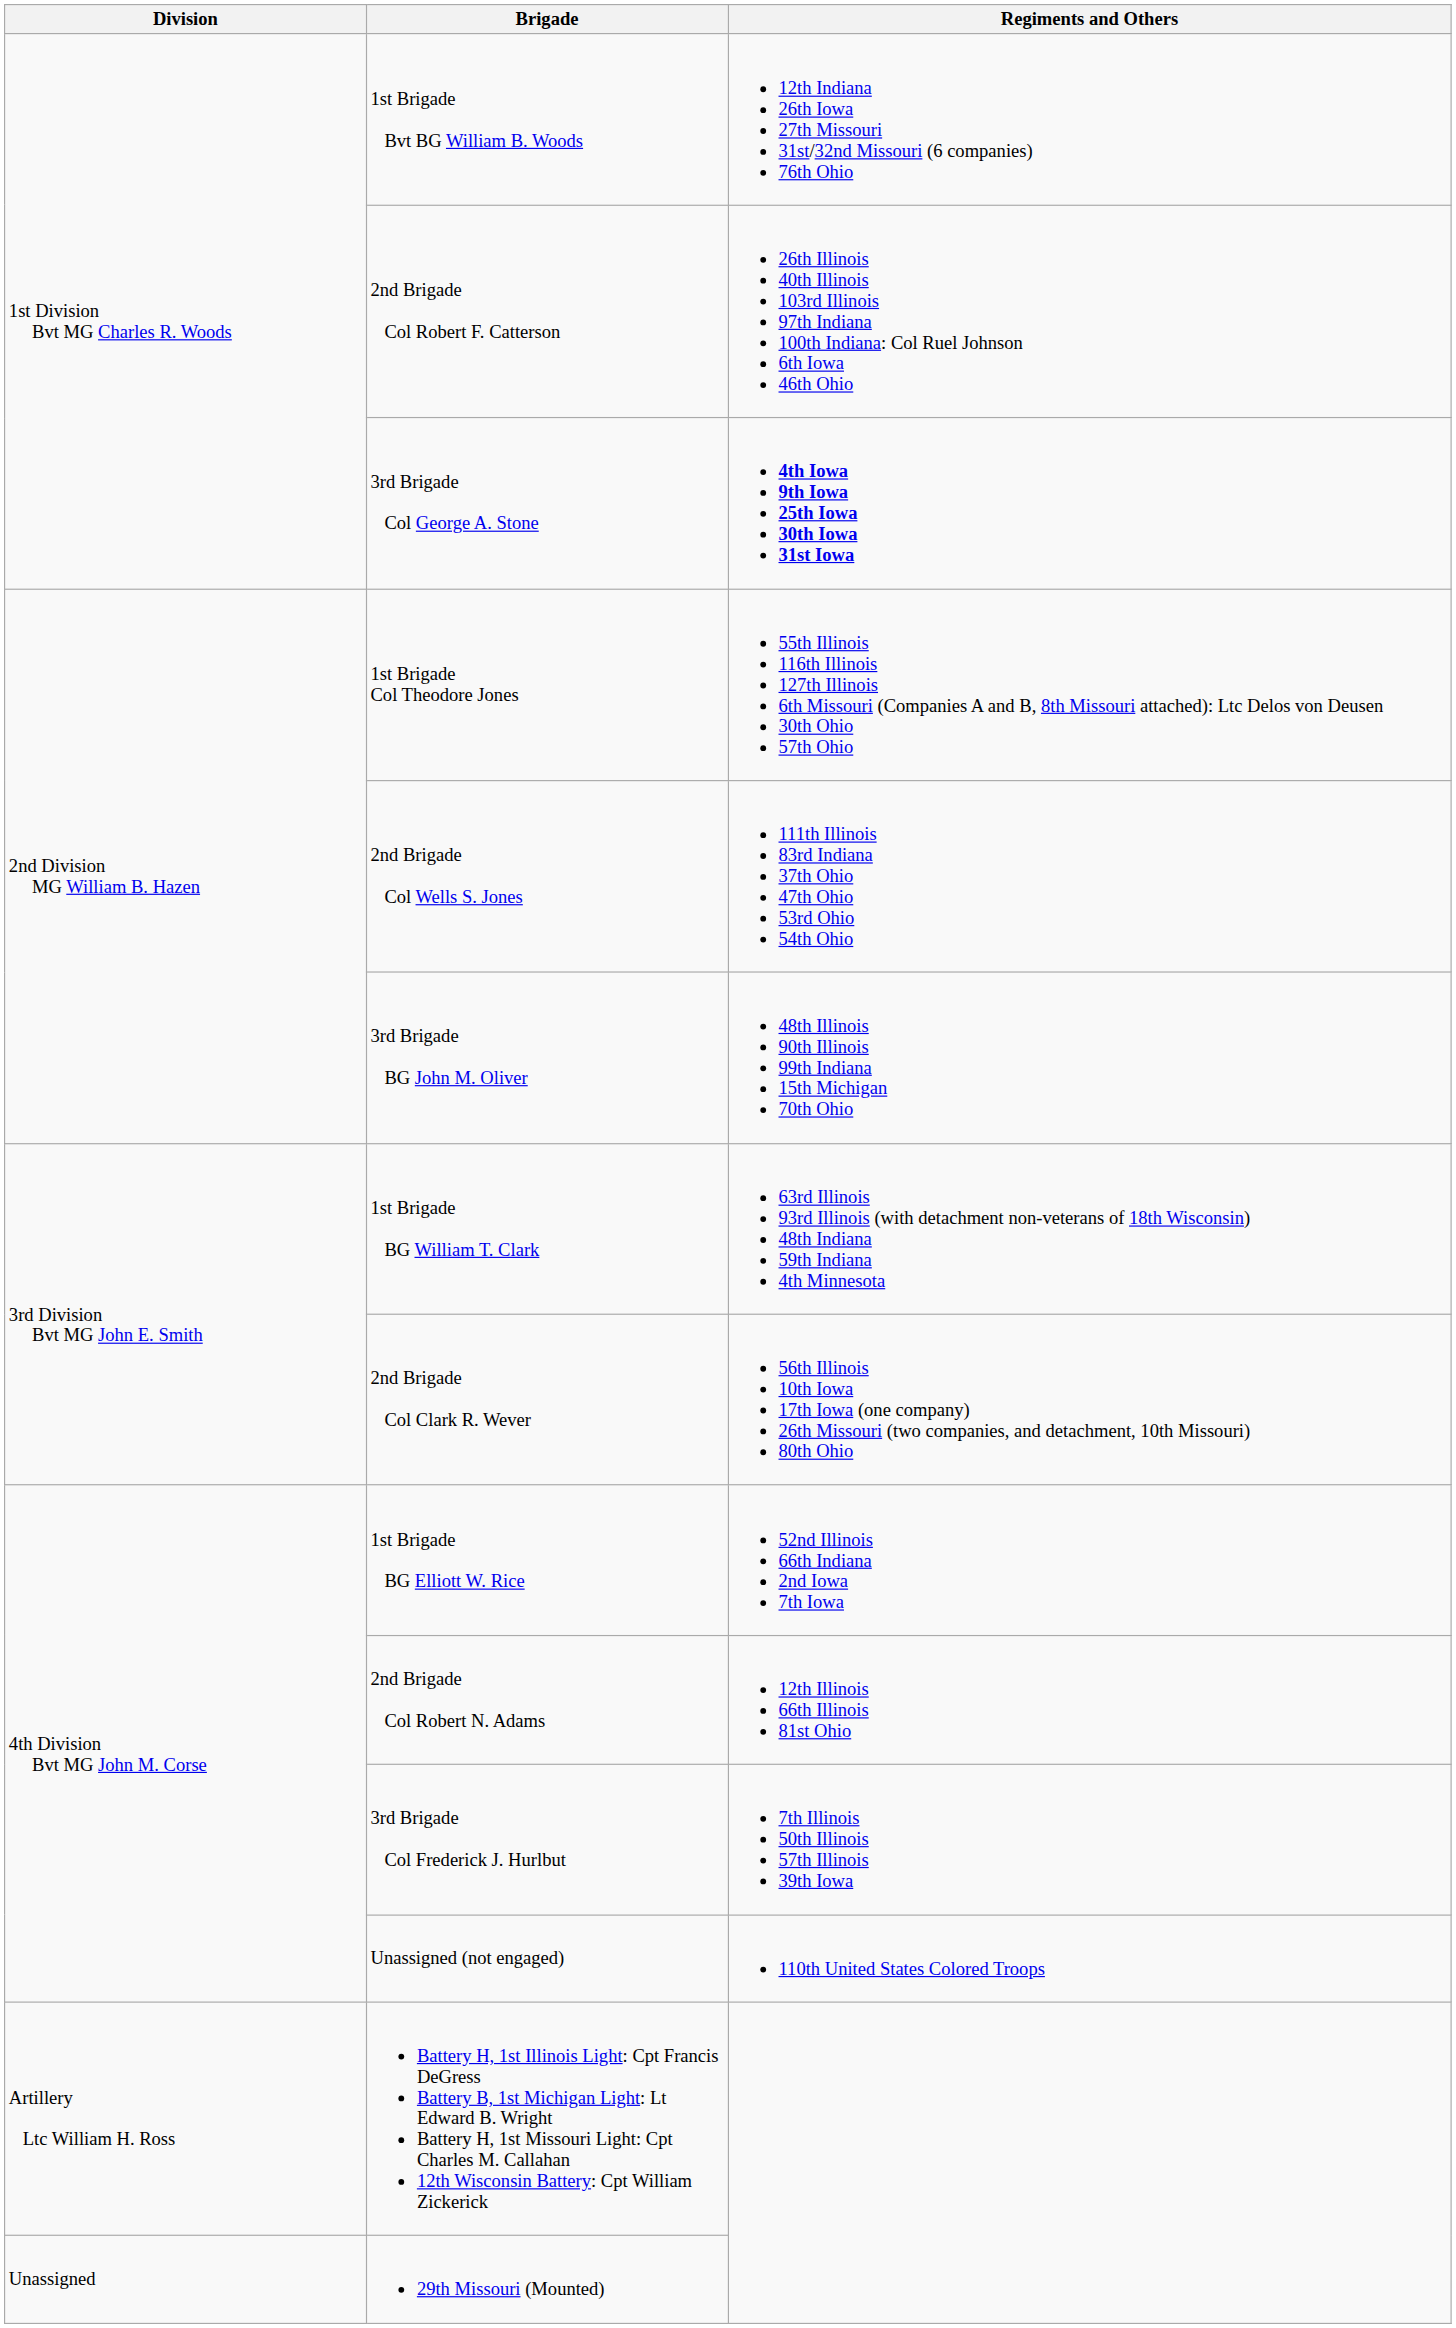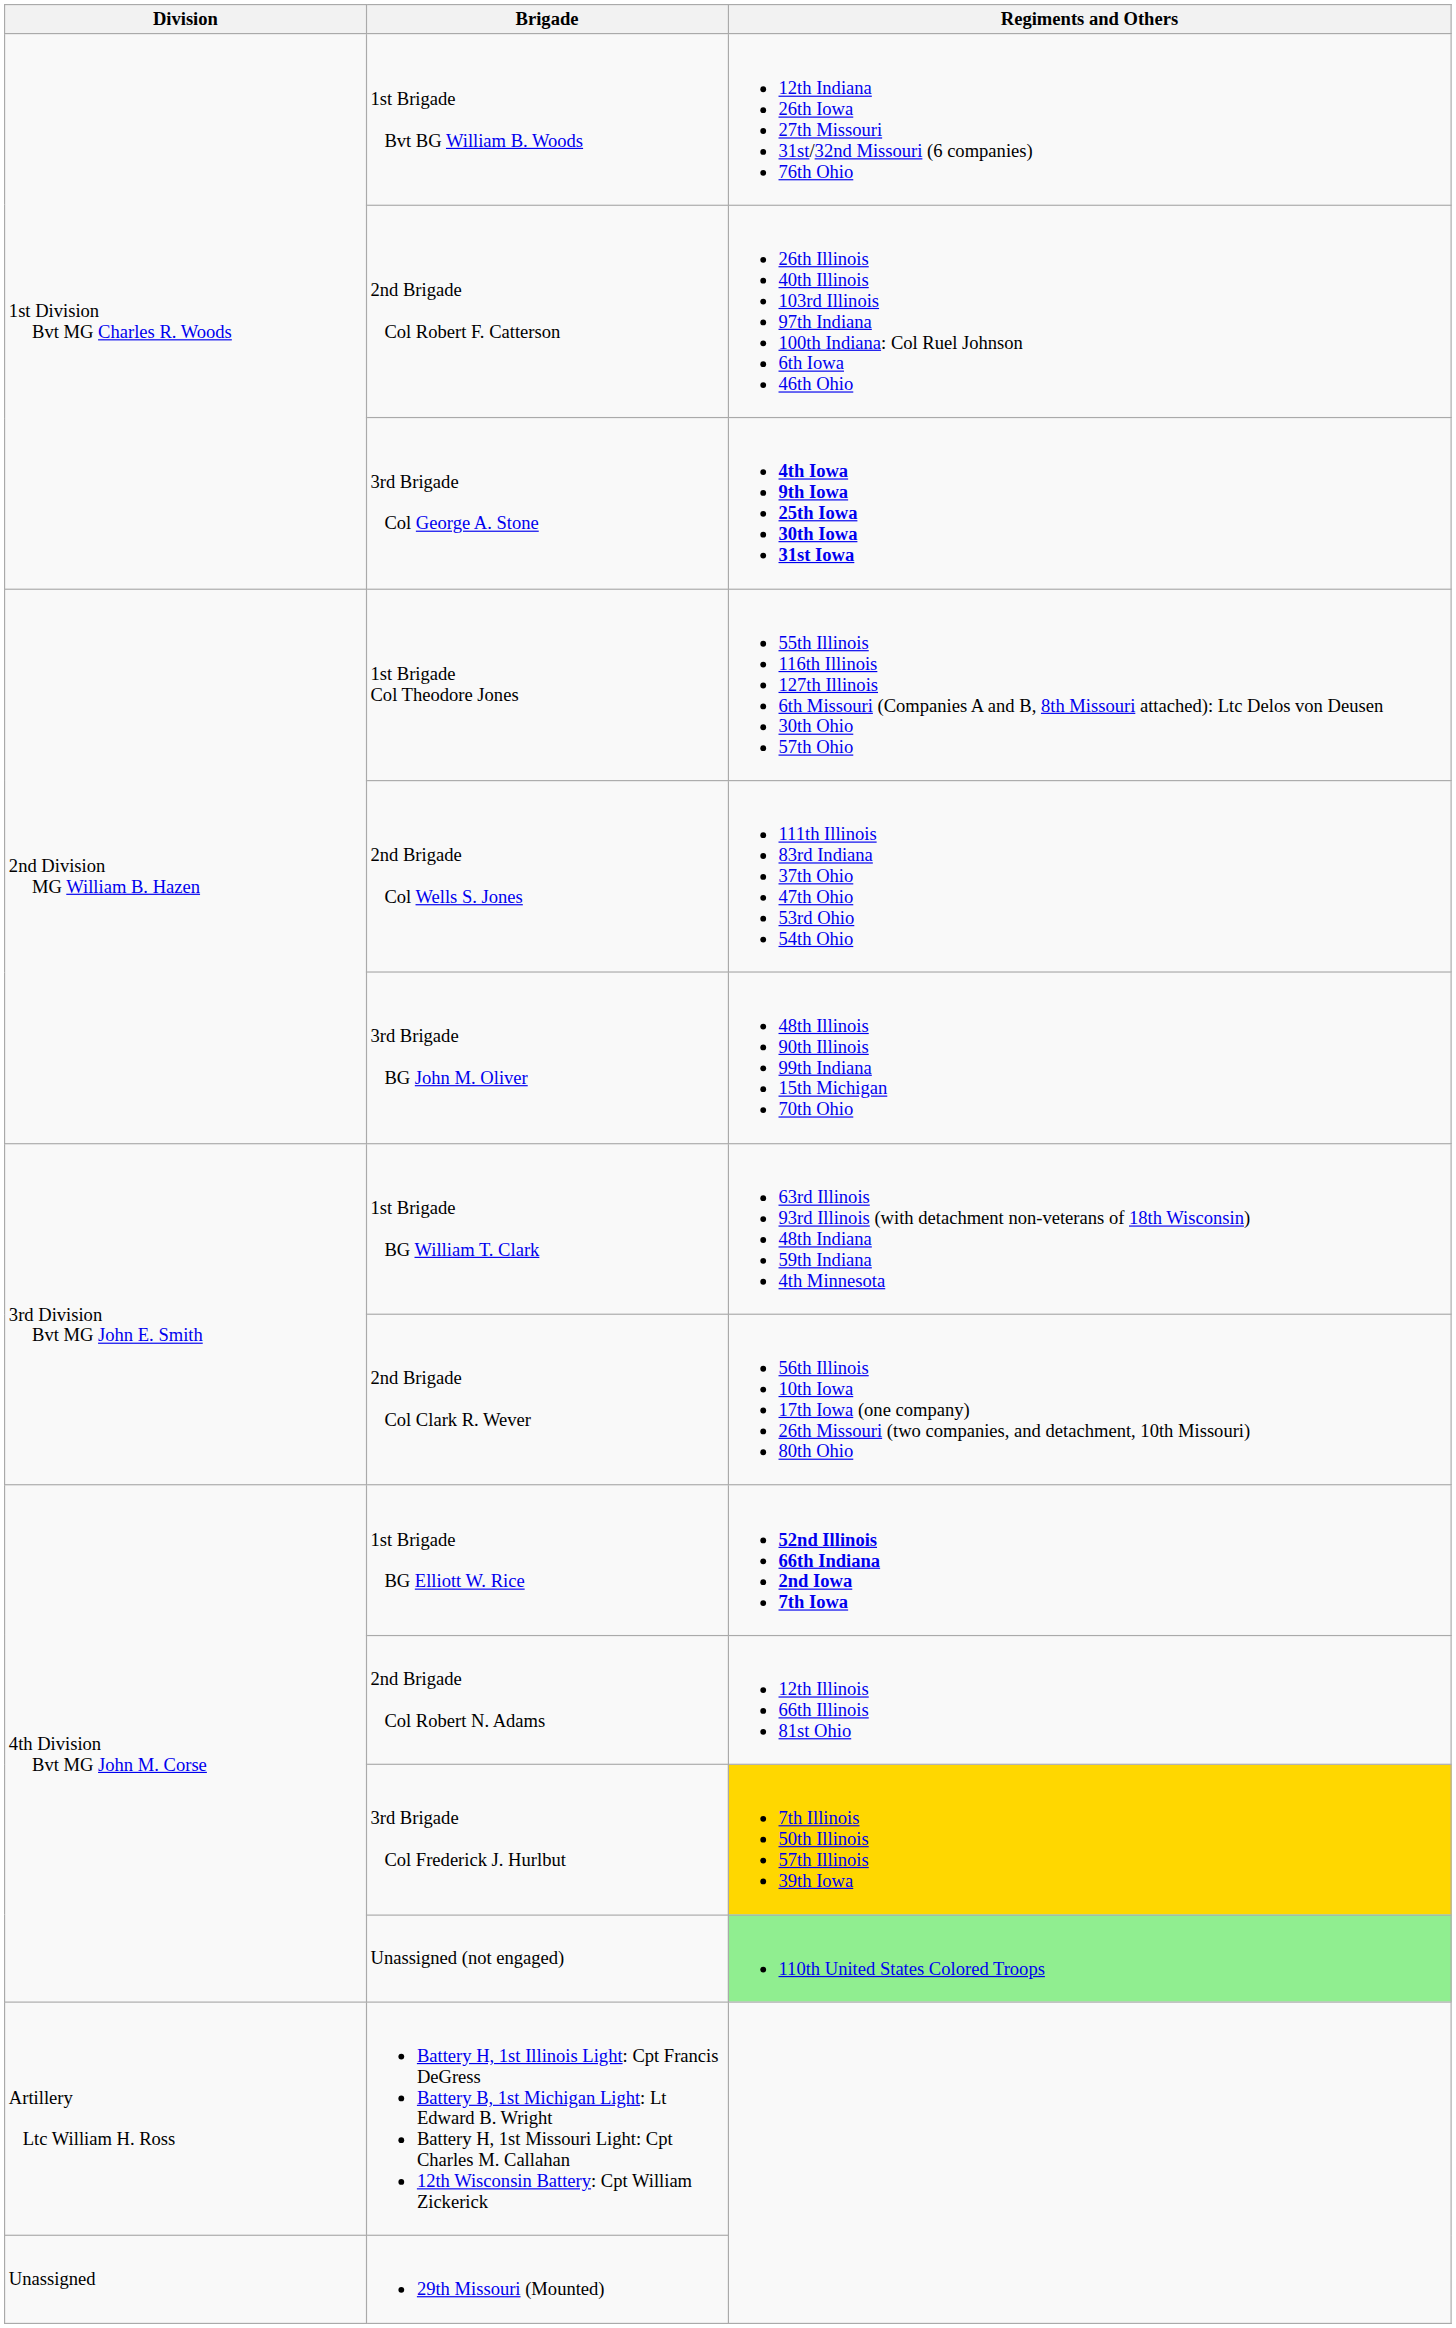(1089, 1571) normal -> (1089, 1571) bold
(1089, 1850) no background -> (1089, 1850) gold background
(1089, 1969) no background -> (1089, 1969) lightgreen background
